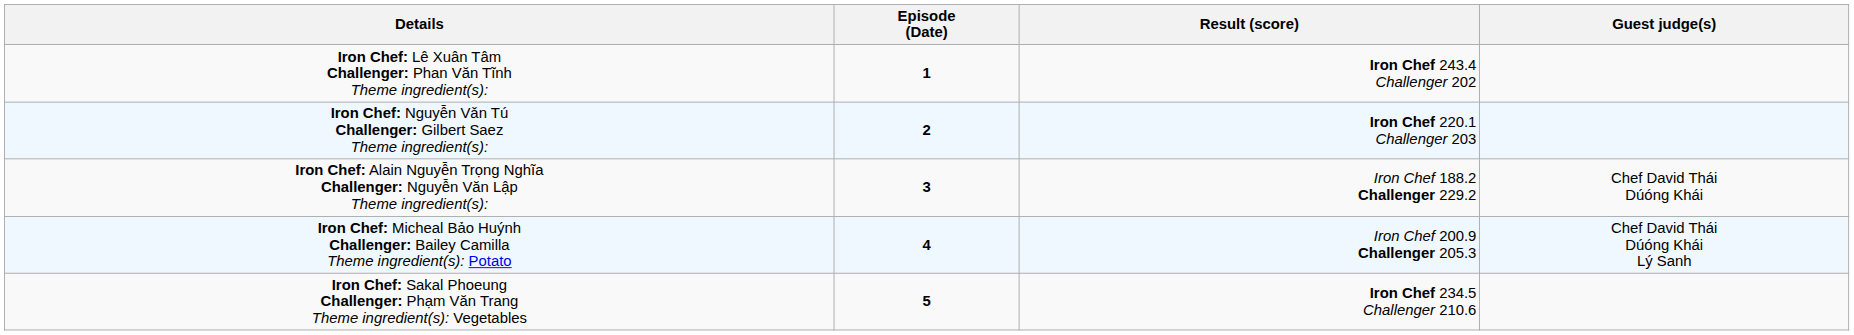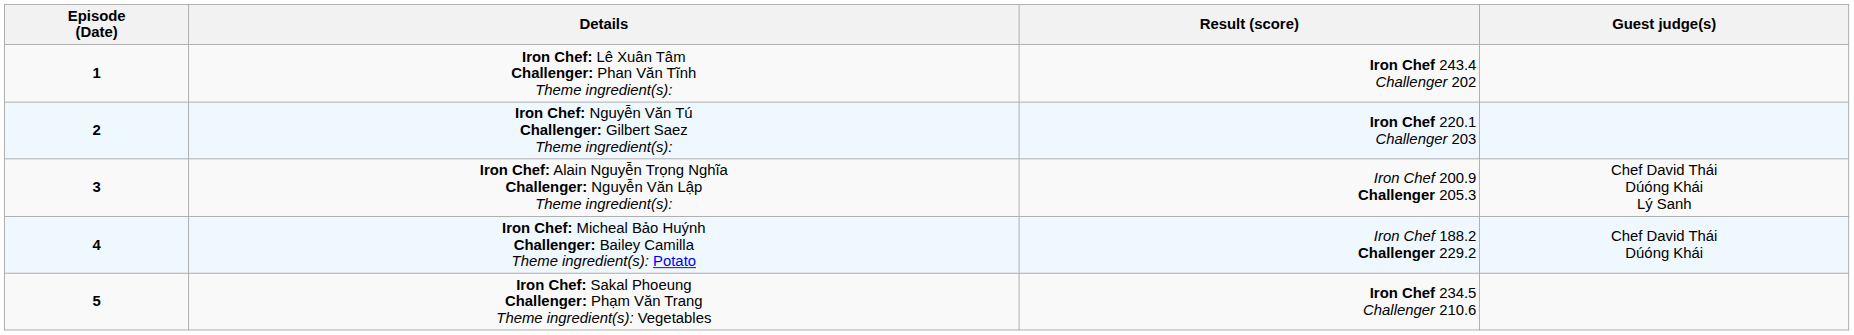columns swapped: (927, 24) <-> (419, 24)
(1417, 187) Iron Chef 188.2 Challenger 229.2 -> (1417, 187) Iron Chef 200.9 Challenger 205.3
(1664, 187) Chef David Thái Dúóng Khái -> (1664, 187) Chef David Thái Dúóng Khái Lý Sanh
(1417, 244) Iron Chef 200.9 Challenger 205.3 -> (1417, 244) Iron Chef 188.2 Challenger 229.2
(1664, 244) Chef David Thái Dúóng Khái Lý Sanh -> (1664, 244) Chef David Thái Dúóng Khái
